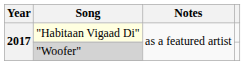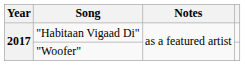(88, 32) lightyellow background -> (88, 32) no background
(59, 51) lightgrey background -> (59, 51) no background
